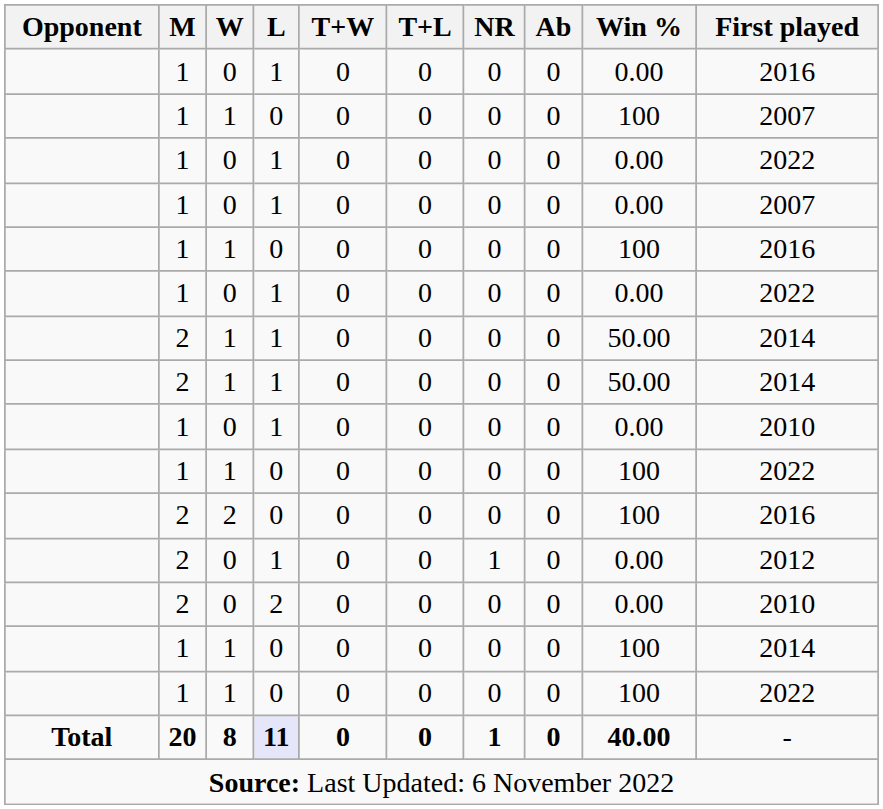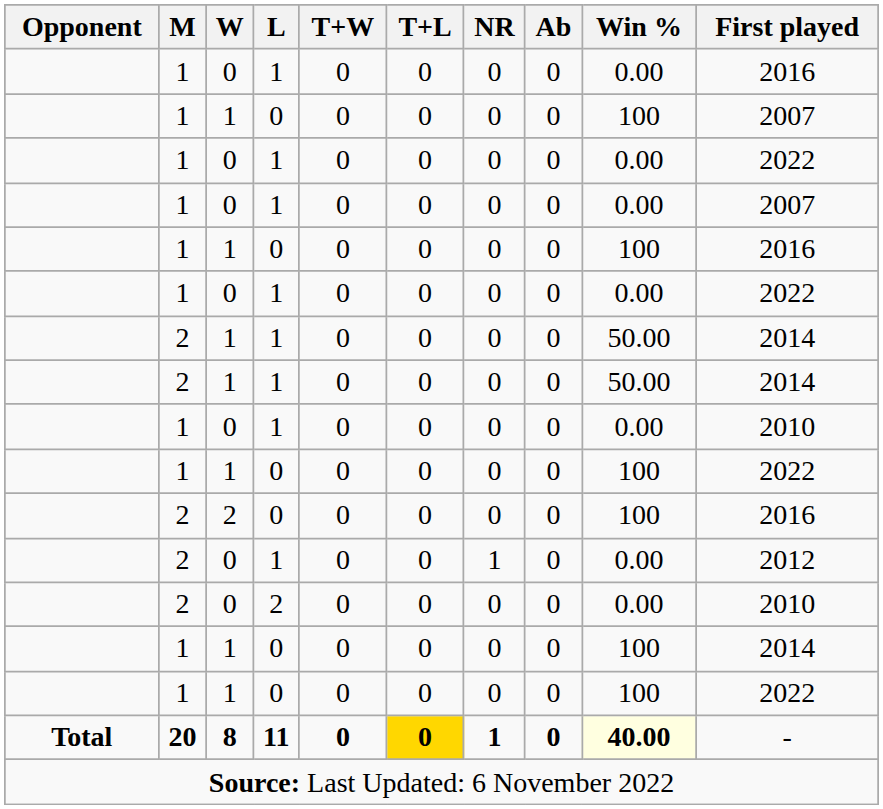(276, 737) lavender background -> (276, 737) no background
(425, 737) no background -> (425, 737) gold background
(639, 737) no background -> (639, 737) lightyellow background
